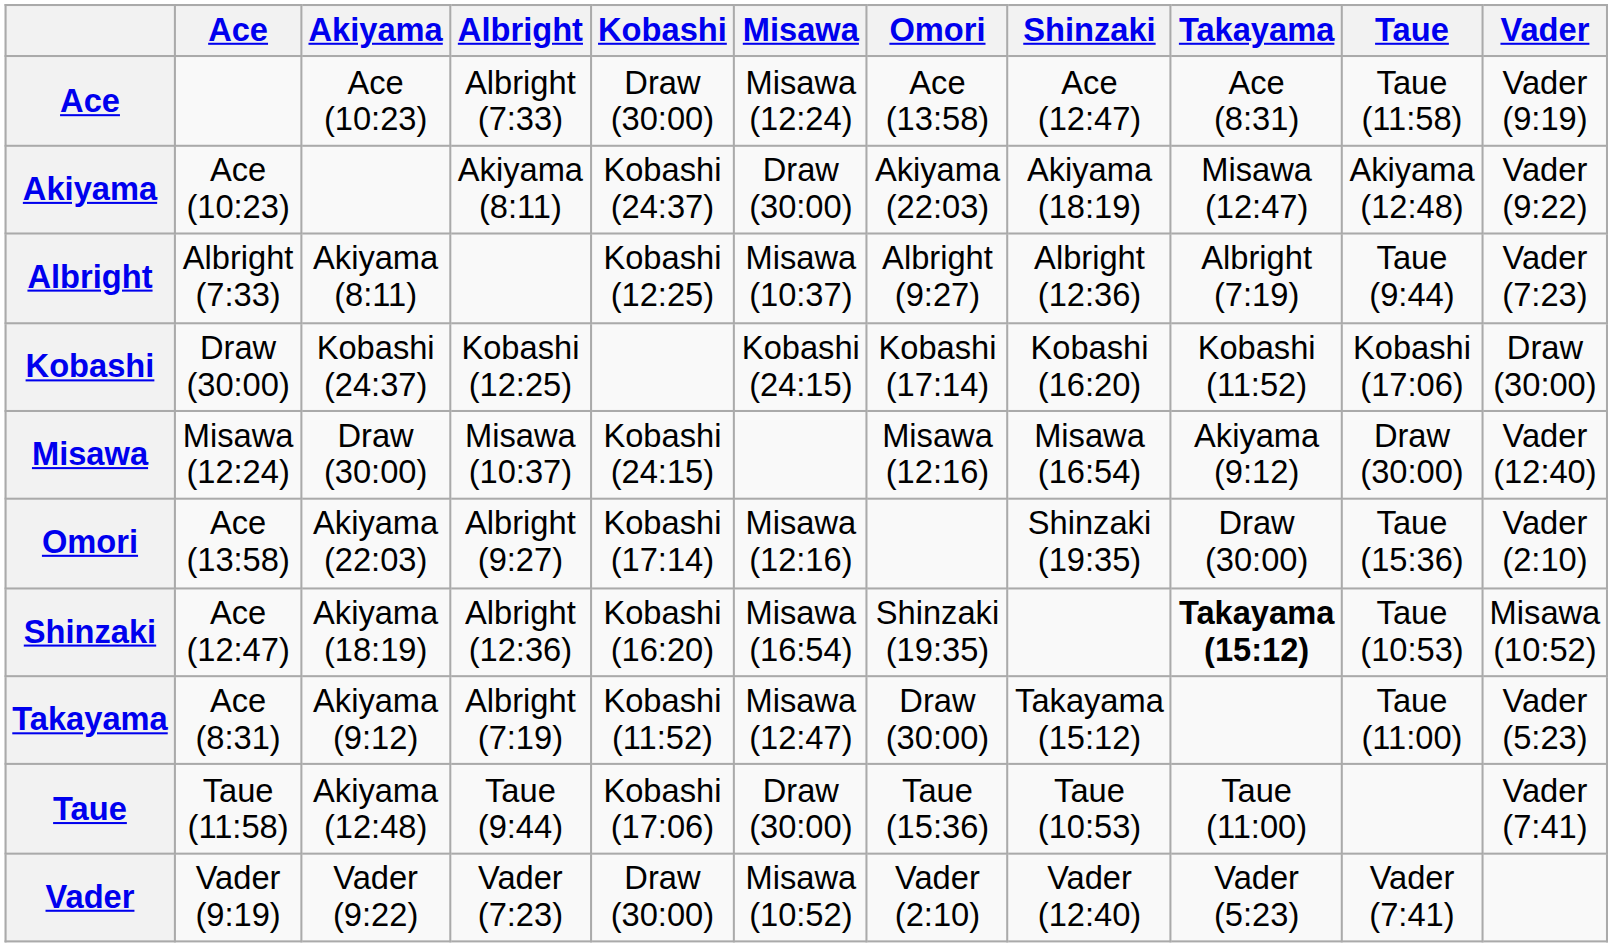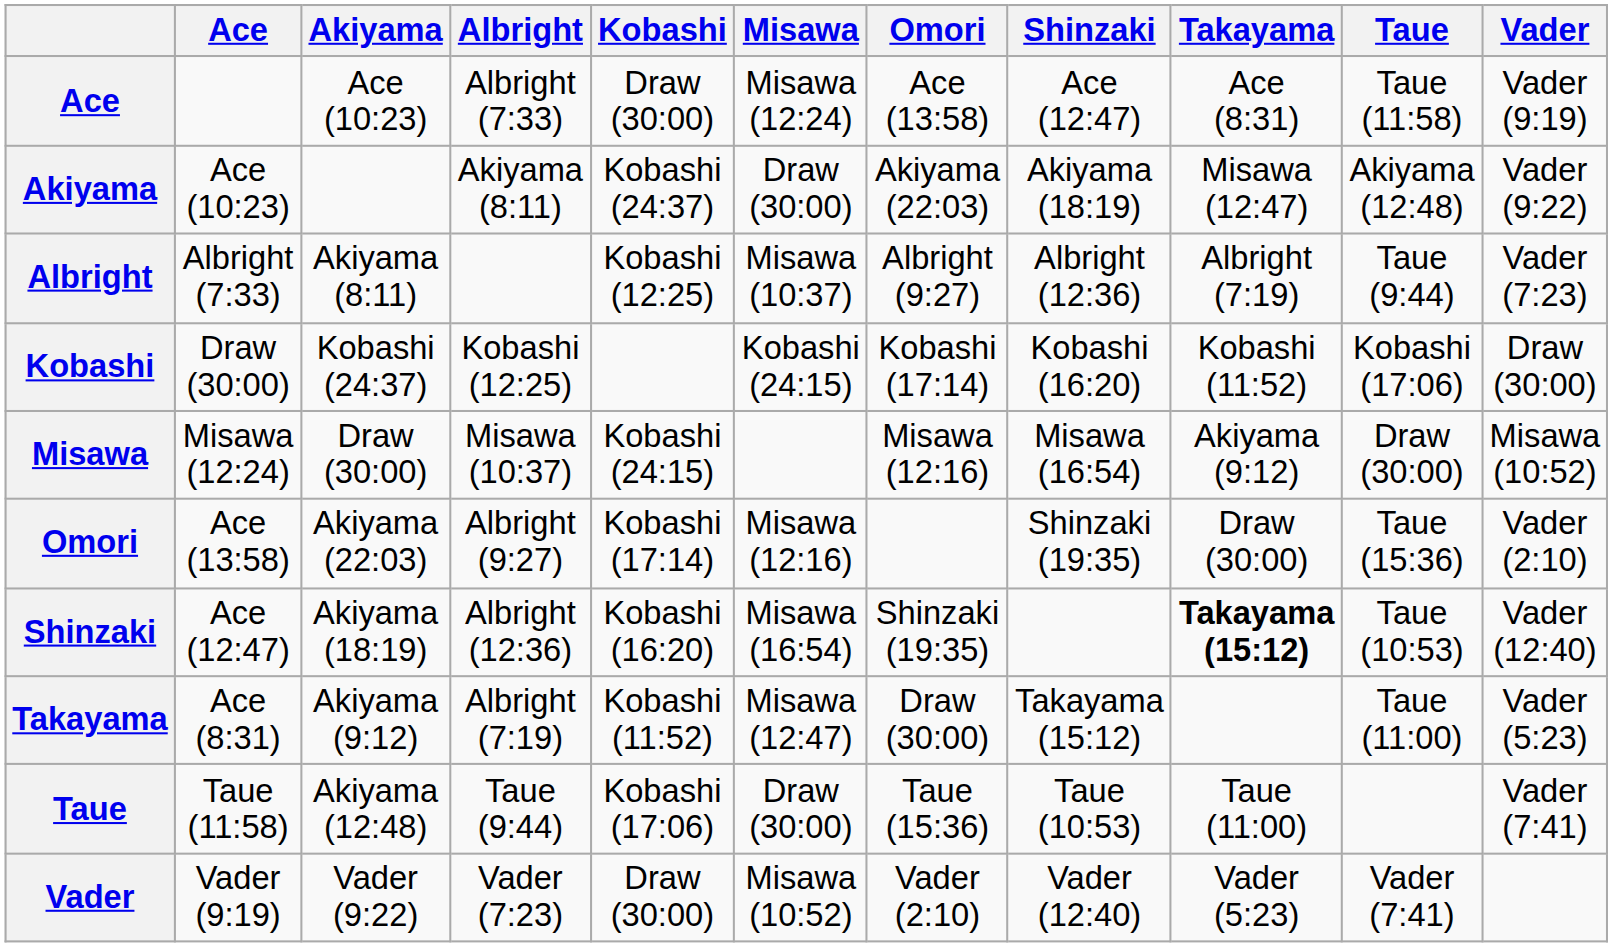(1545, 454) Vader (12:40) -> (1545, 454) Misawa (10:52)
(1545, 631) Misawa (10:52) -> (1545, 631) Vader (12:40)
